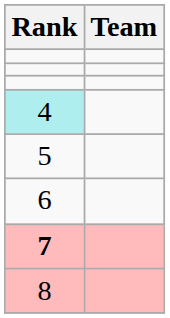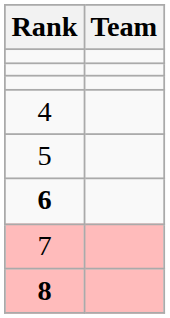(44, 111) paleturquoise background -> (44, 111) no background
(44, 200) normal -> (44, 200) bold
(44, 245) bold -> (44, 245) normal
(44, 290) normal -> (44, 290) bold
